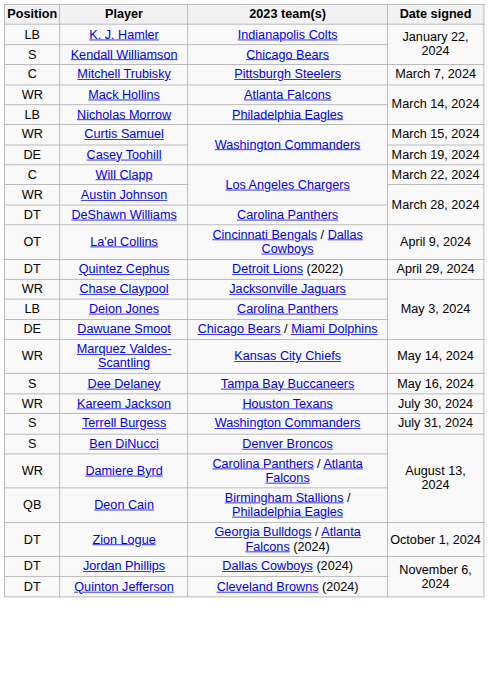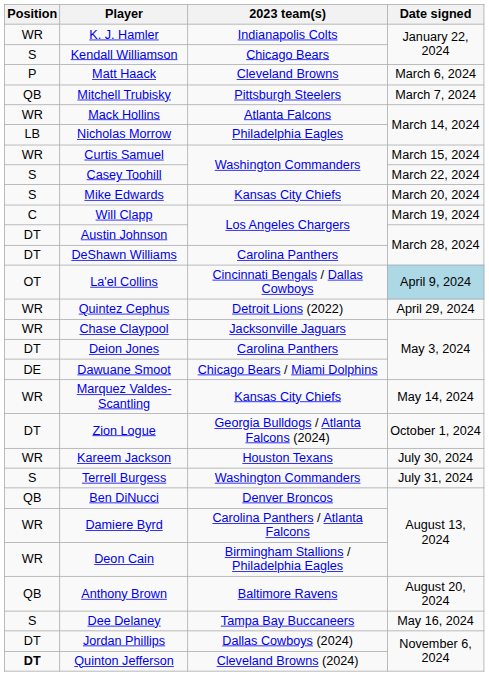(32, 34) LB -> (32, 34) WR
+ row: (124, 74)
(32, 74) C -> (32, 94) QB
(32, 154) DE -> (32, 174) S
(436, 154) March 19, 2024 -> (436, 174) March 22, 2024
+ row: (124, 194)
(436, 174) March 22, 2024 -> (436, 214) March 19, 2024
(32, 194) WR -> (32, 235) DT
(436, 242) no background -> (436, 282) lightblue background
(32, 269) DT -> (32, 309) WR
(32, 309) LB -> (32, 349) DT
rows swapped: (124, 383) <-> (124, 539)
(32, 443) S -> (32, 498) QB
(32, 505) QB -> (32, 559) WR
+ row: (124, 593)
(32, 586) normal -> (32, 661) bold
